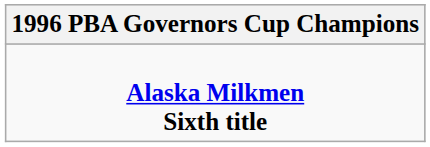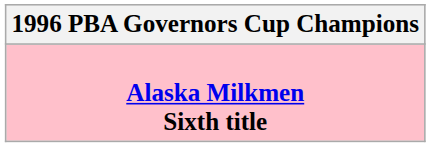(215, 106) no background -> (215, 106) pink background
